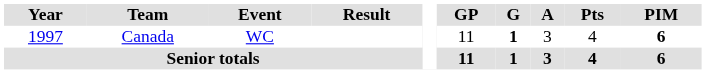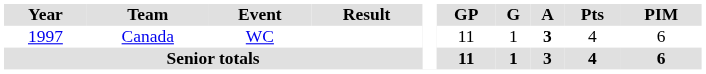(513, 36) bold -> (513, 36) normal
(547, 36) normal -> (547, 36) bold
(661, 36) bold -> (661, 36) normal
